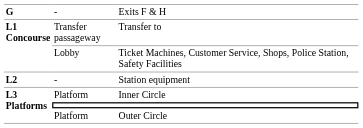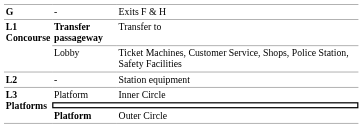(77, 32) normal -> (78, 32) bold
(71, 115) normal -> (73, 115) bold
